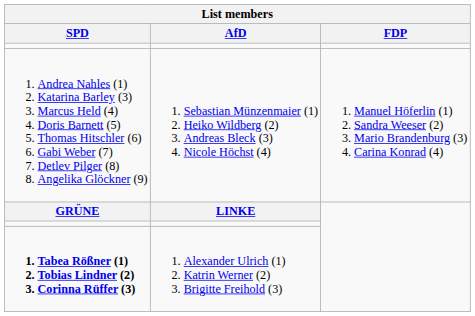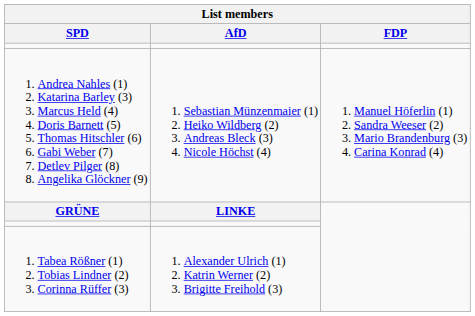(77, 276) bold -> (77, 276) normal
